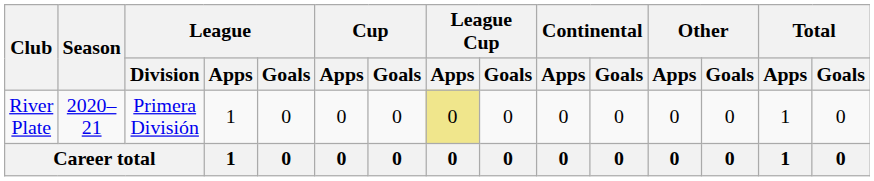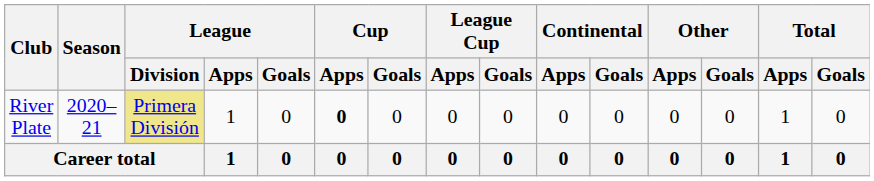(165, 116) no background -> (165, 116) khaki background
(342, 116) normal -> (342, 116) bold
(452, 116) khaki background -> (452, 116) no background
